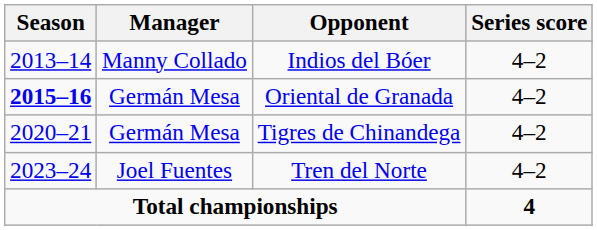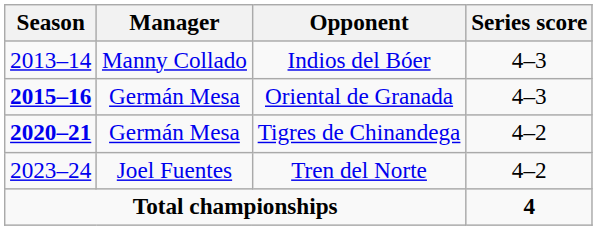(529, 59) 4–2 -> (529, 59) 4–3
(529, 96) 4–2 -> (529, 96) 4–3
(51, 133) normal -> (51, 133) bold
